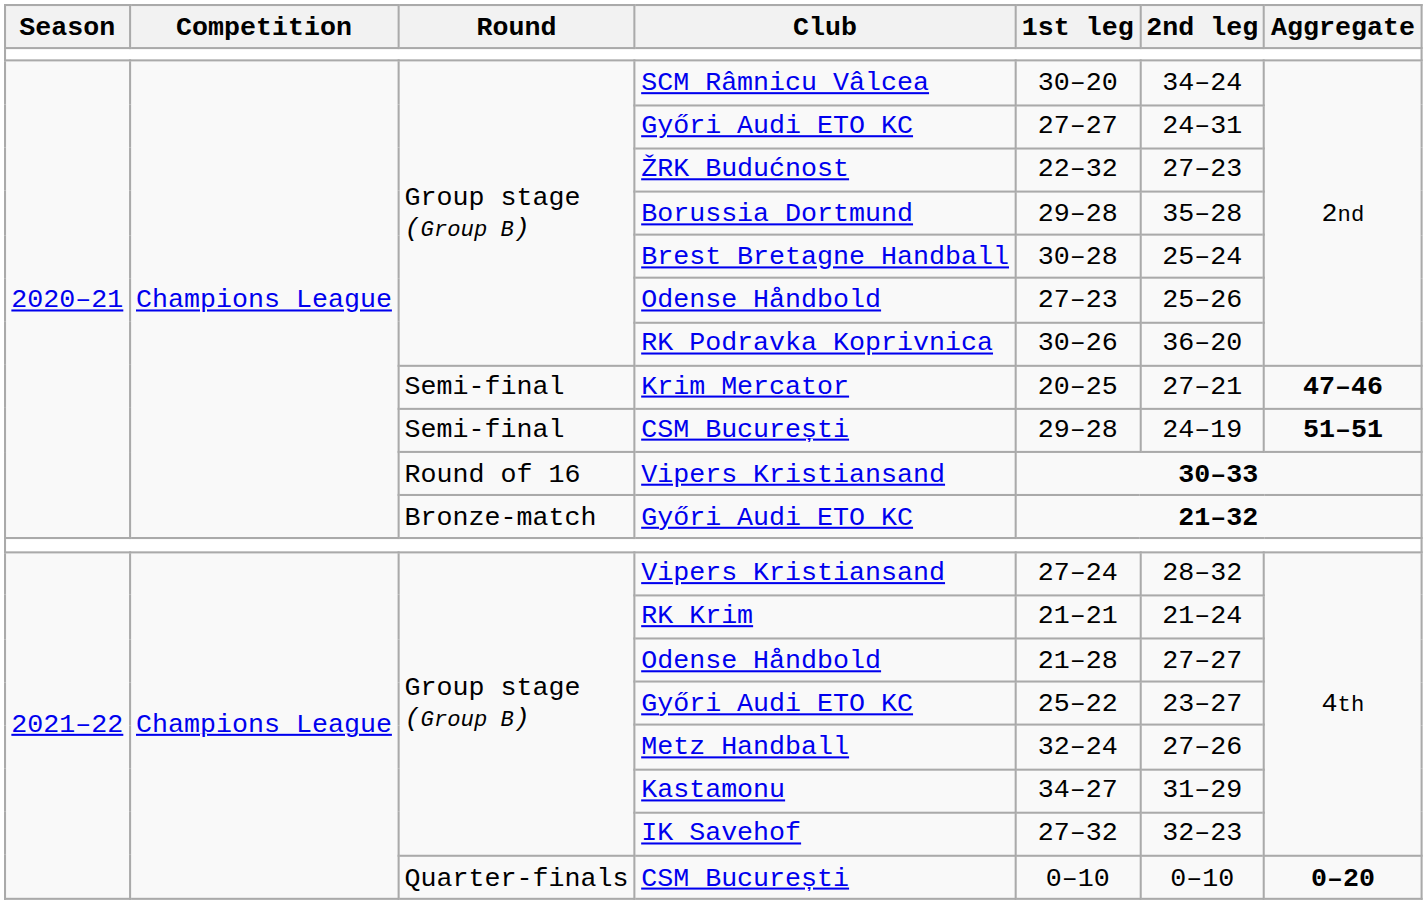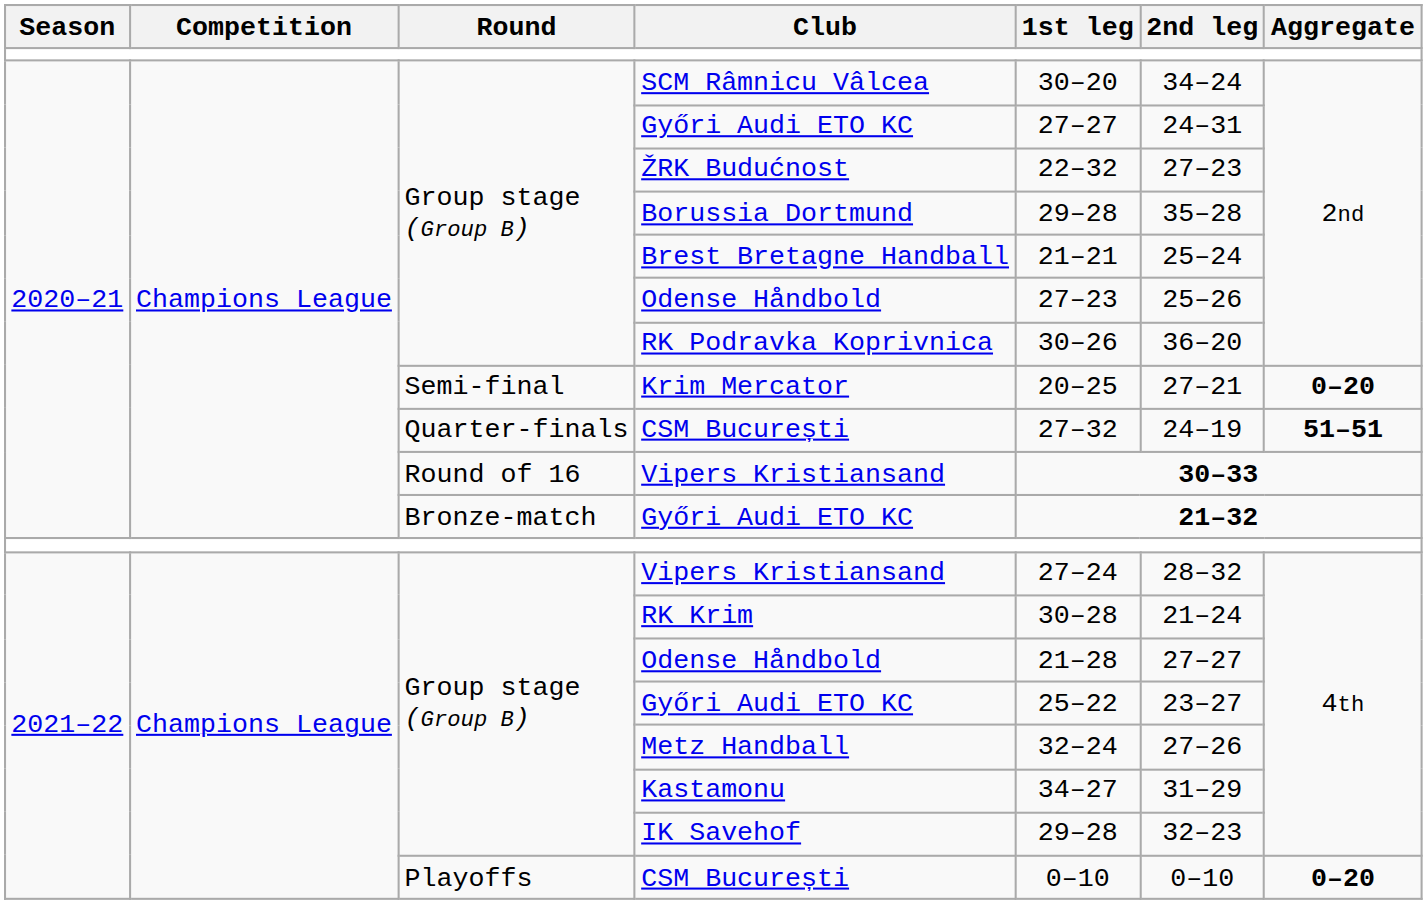(1078, 257) 30–28 -> (1078, 257) 21–21
(1343, 387) 47–46 -> (1343, 387) 0–20
(485, 430) Semi-final -> (517, 430) Quarter-finals
(1078, 430) 29–28 -> (1078, 430) 27–32
(1078, 617) 21–21 -> (1078, 617) 30–28
(1078, 834) 27–32 -> (1078, 834) 29–28
(517, 877) Quarter-finals -> (469, 877) Playoffs
